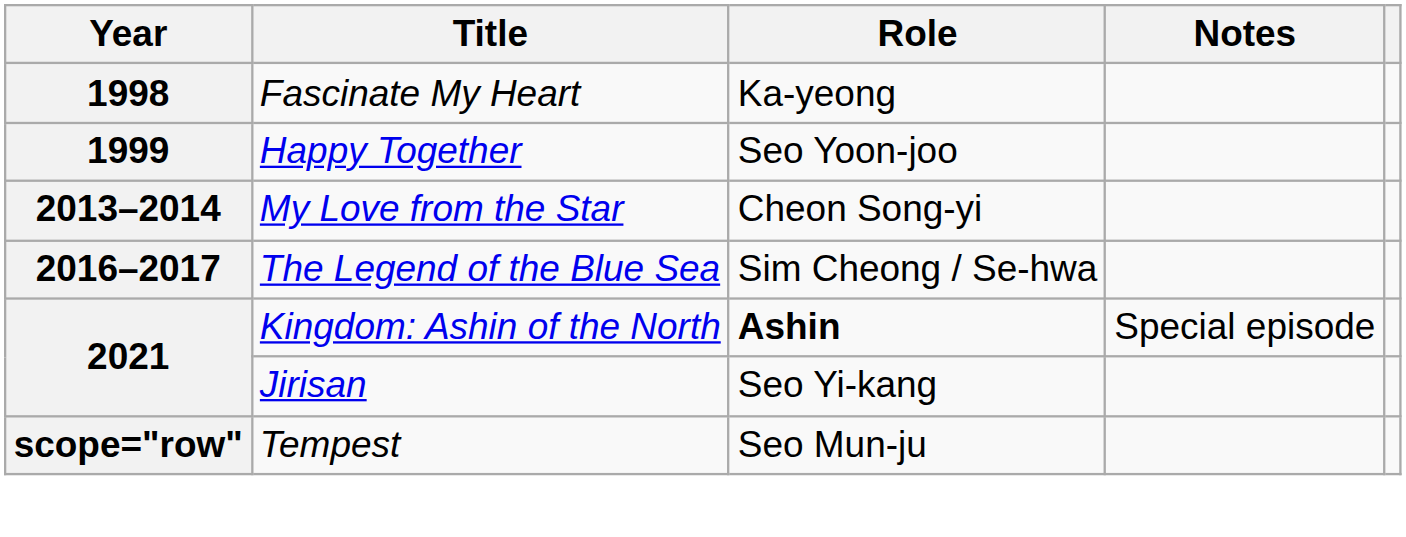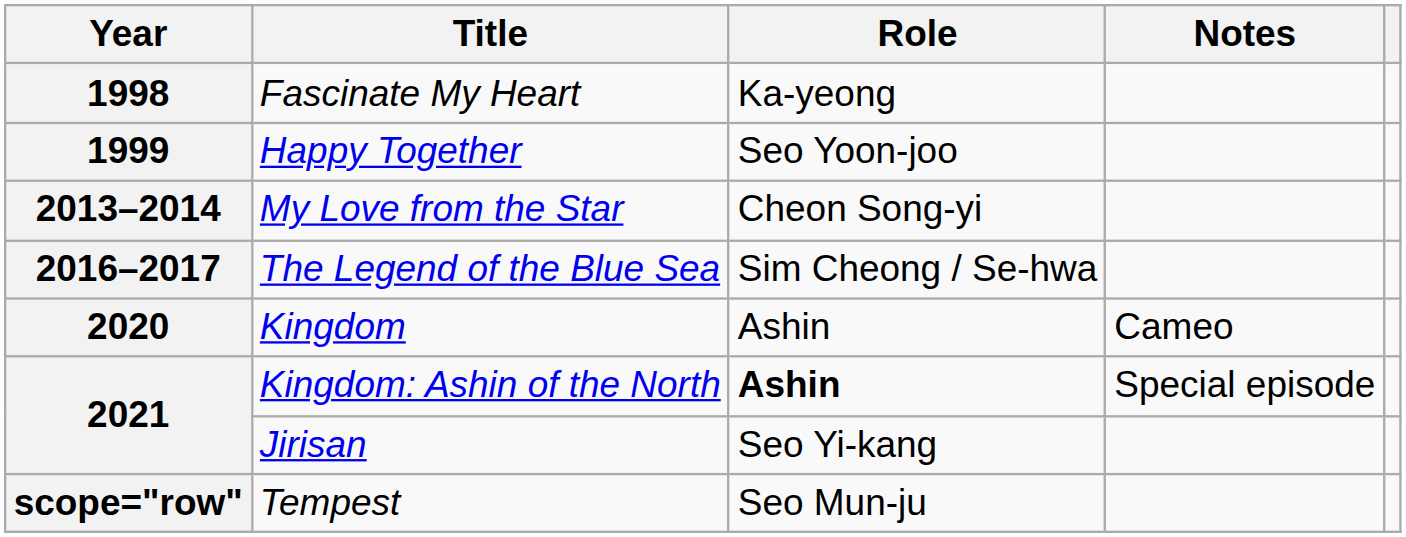+ row: (333, 326)
